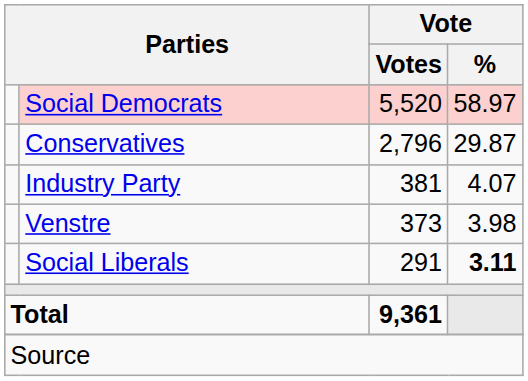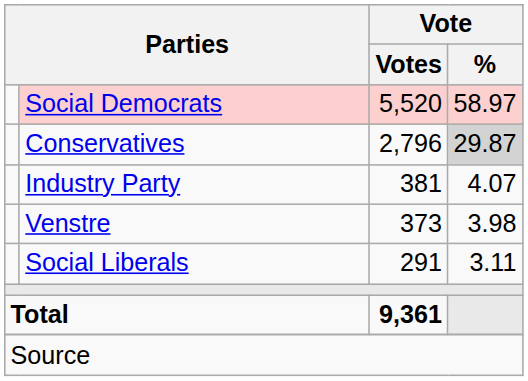(485, 143) no background -> (485, 143) lightgrey background
(493, 263) bold -> (493, 263) normal
